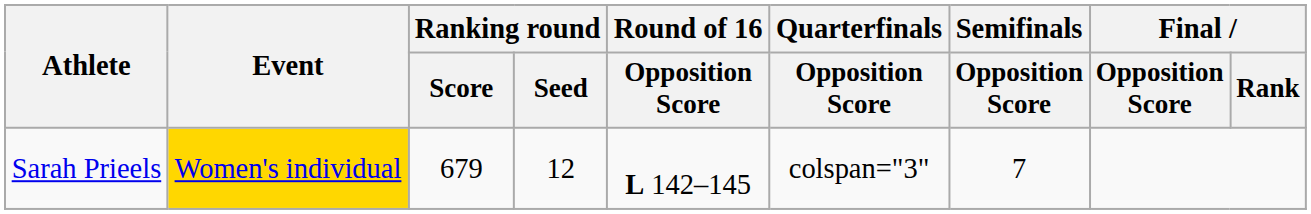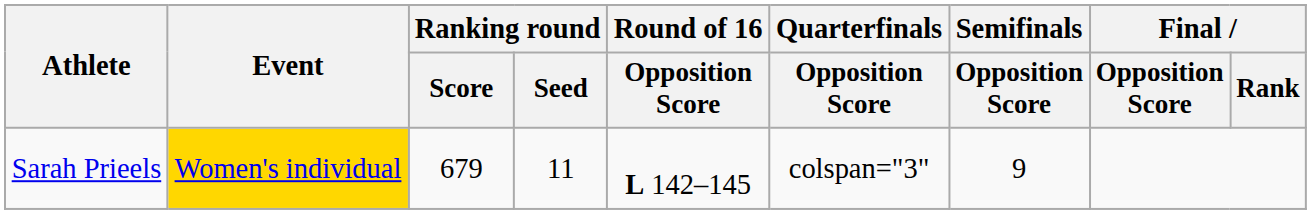(561, 168) 12 -> (561, 168) 11
(1019, 168) 7 -> (1019, 168) 9
